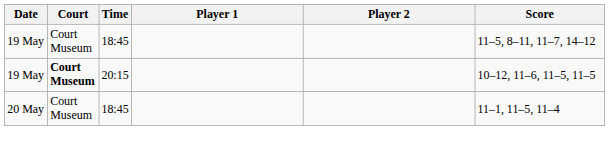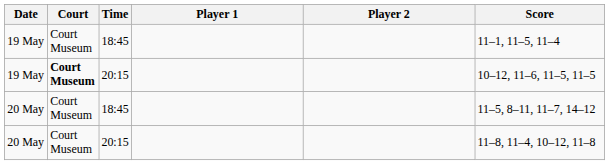(536, 41) 11–5, 8–11, 11–7, 14–12 -> (519, 41) 11–1, 11–5, 11–4
(519, 109) 11–1, 11–5, 11–4 -> (536, 109) 11–5, 8–11, 11–7, 14–12
+ row: (26, 142)
